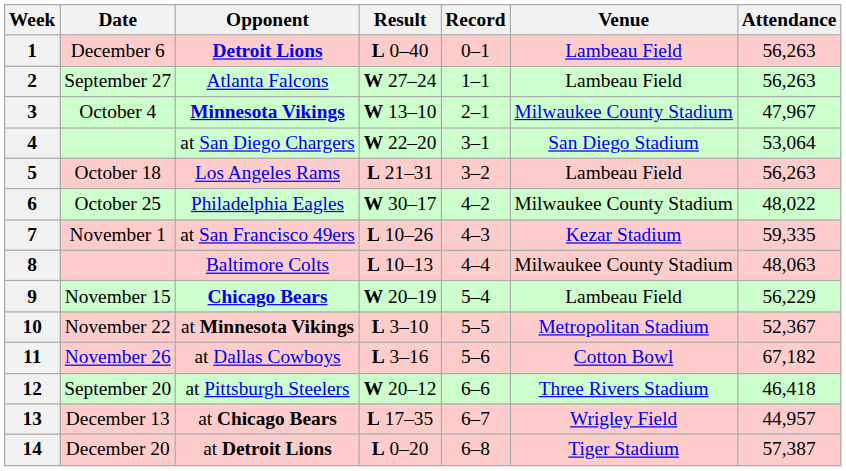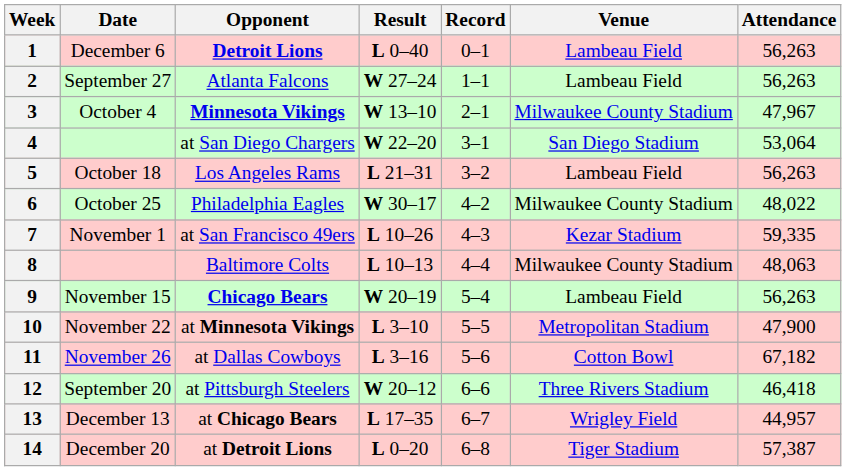(789, 296) 56,229 -> (789, 296) 56,263
(789, 326) 52,367 -> (789, 326) 47,900
